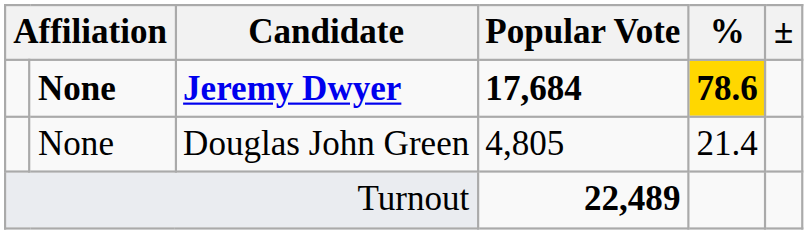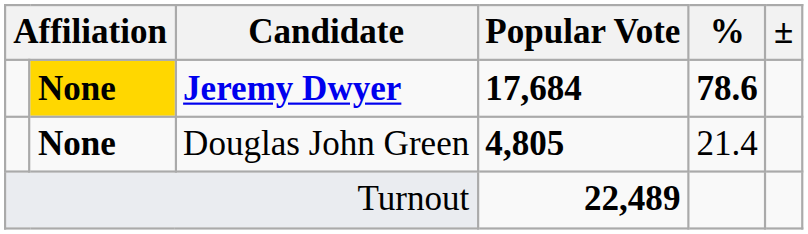(77, 87) no background -> (77, 87) gold background
(727, 87) gold background -> (727, 87) no background
(76, 143) normal -> (77, 143) bold
(525, 143) normal -> (525, 143) bold
